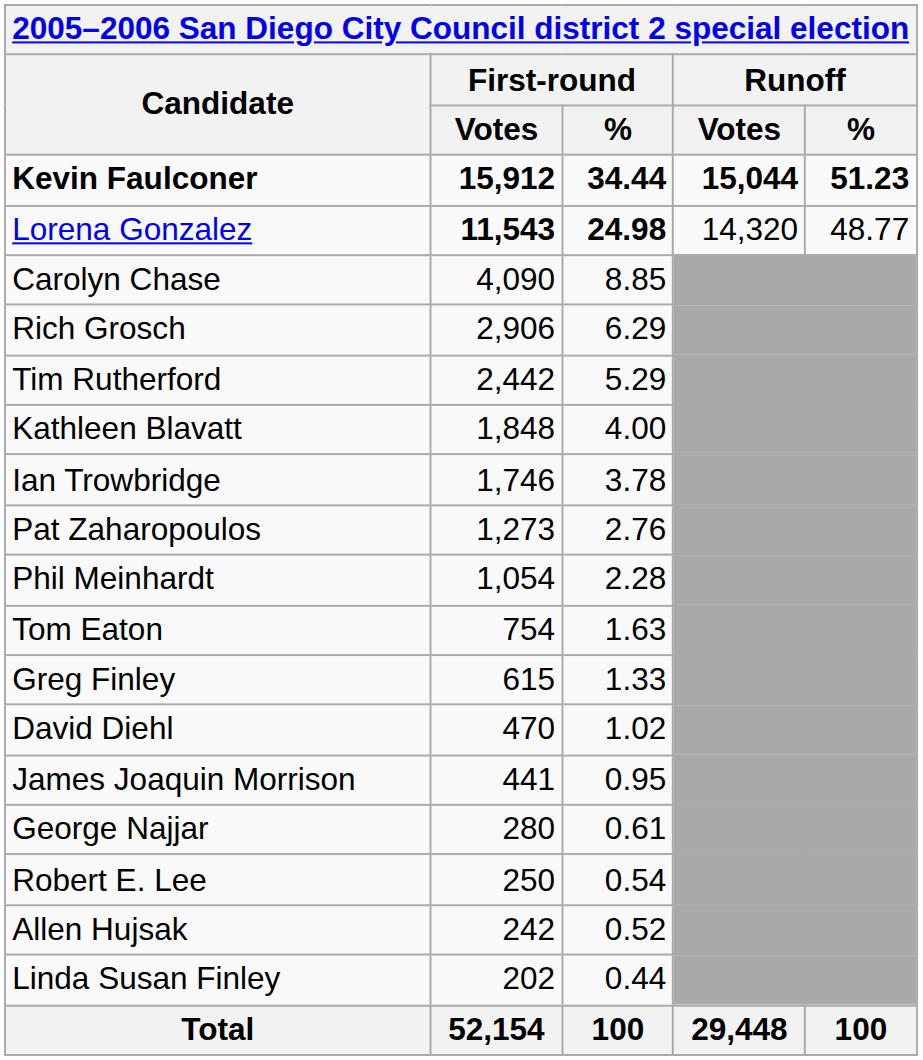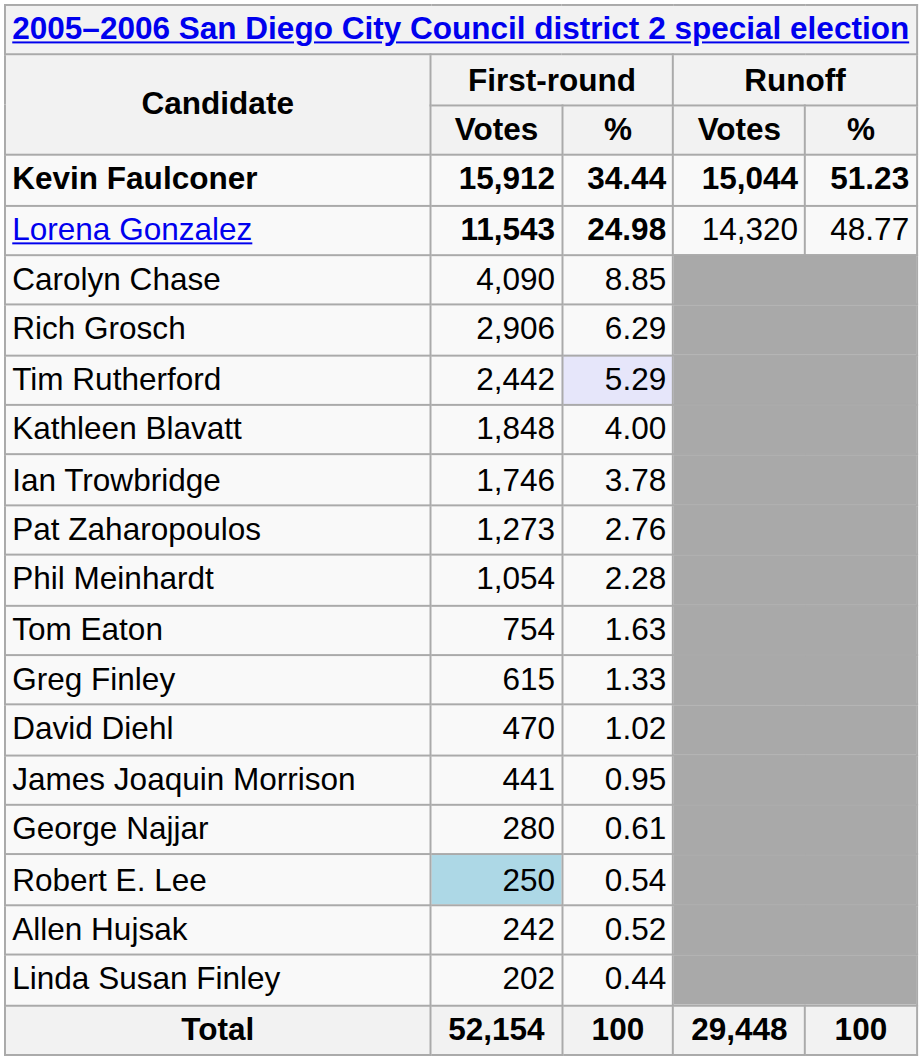(636, 379) no background -> (636, 379) lavender background
(529, 879) no background -> (529, 879) lightblue background
